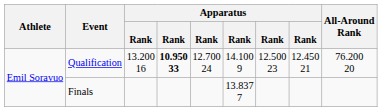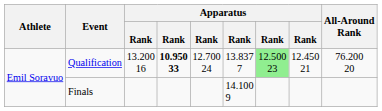(239, 63) 14.100 9 -> (239, 63) 13.837 7
(272, 63) no background -> (272, 63) lightgreen background
(239, 92) 13.837 7 -> (239, 92) 14.100 9
